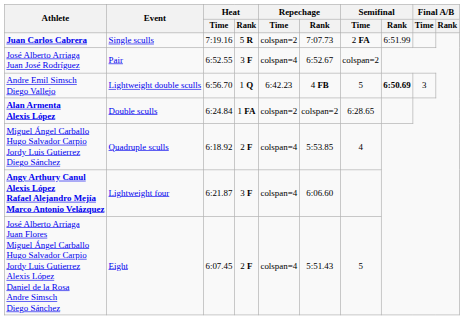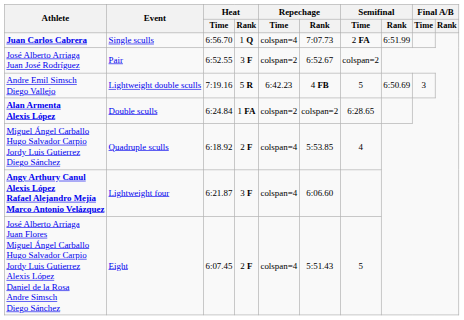(219, 40) 7:19.16 -> (219, 40) 6:56.70
(246, 40) 5 R -> (246, 40) 1 Q
(279, 40) colspan=2 -> (279, 40) colspan=4
(279, 60) colspan=4 -> (279, 60) colspan=2
(219, 86) 6:56.70 -> (219, 86) 7:19.16
(246, 86) 1 Q -> (246, 86) 5 R
(397, 86) bold -> (397, 86) normal
